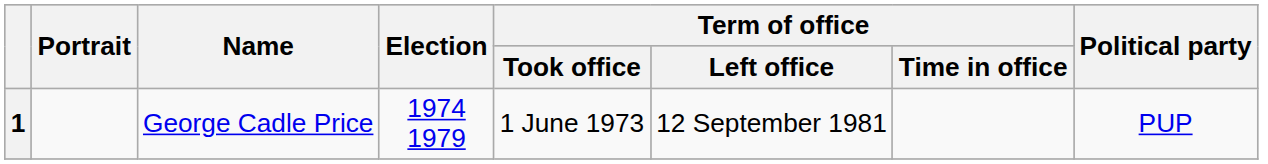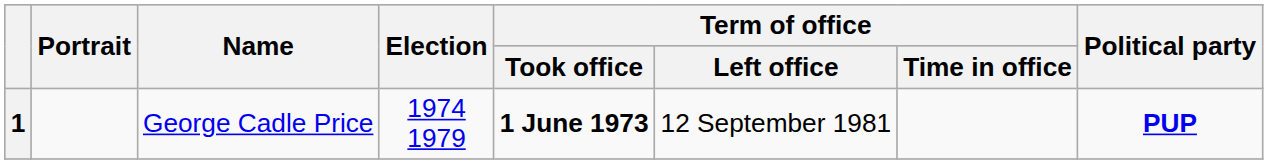(572, 123) normal -> (574, 123) bold
(1166, 123) normal -> (1170, 123) bold
